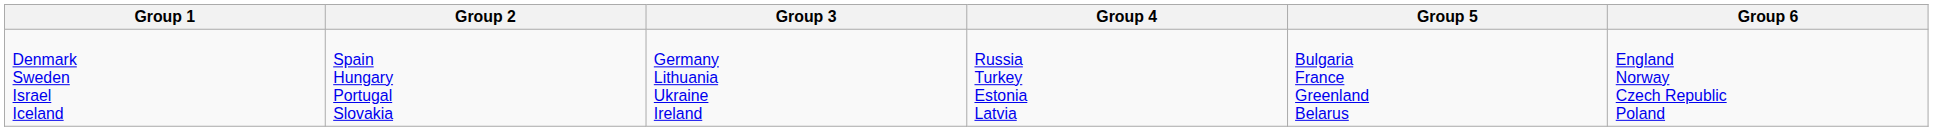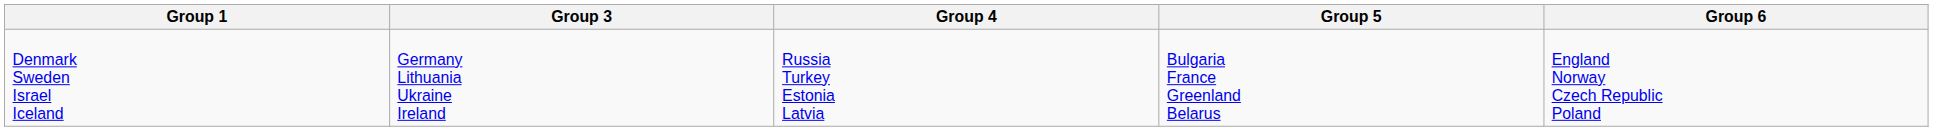- column: (485, 17)
